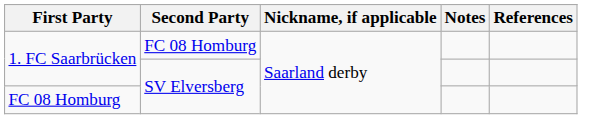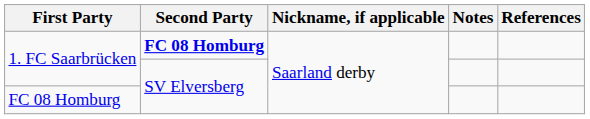(200, 45) normal -> (204, 45) bold
